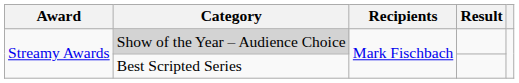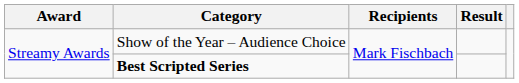(231, 41) lightgrey background -> (231, 41) no background
(179, 66) normal -> (183, 66) bold
